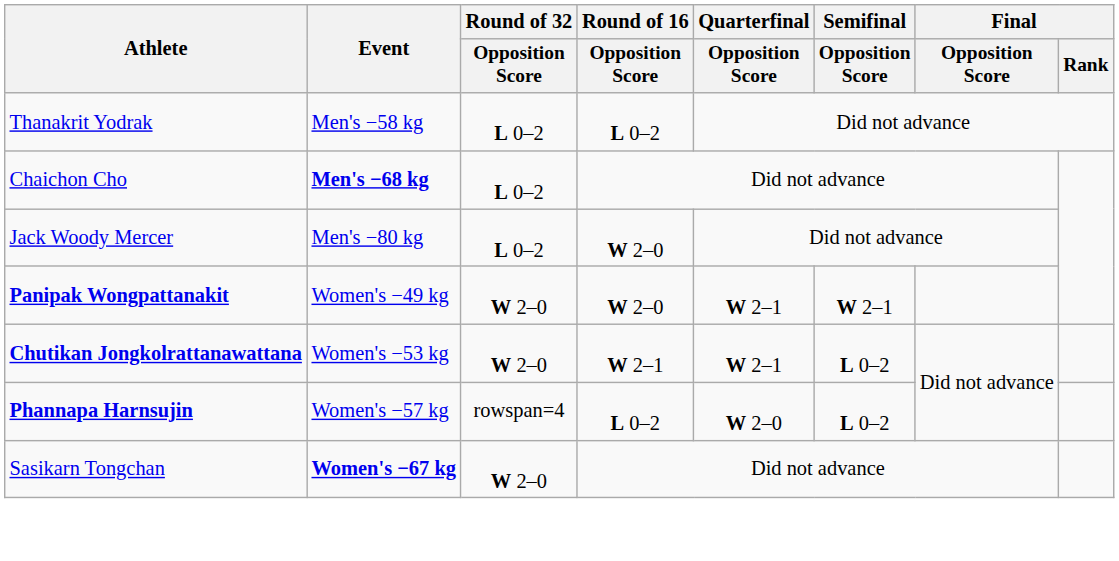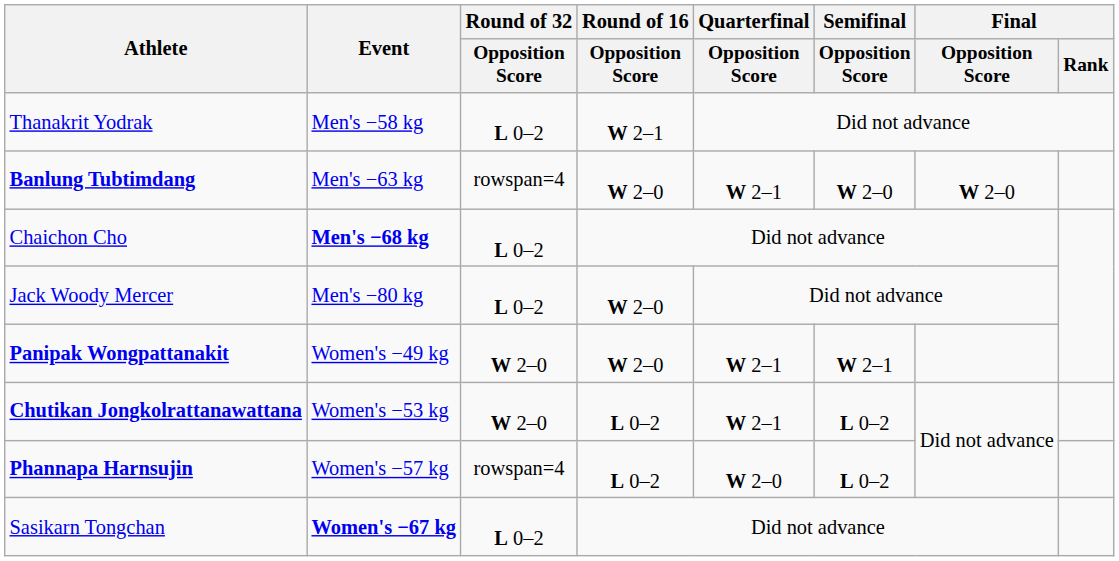(635, 134) L 0–2 -> (635, 134) W 2–1
+ row: (102, 180)
(635, 365) W 2–1 -> (635, 423) L 0–2
(519, 481) W 2–0 -> (519, 539) L 0–2
